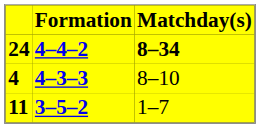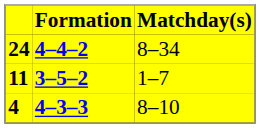(158, 49) bold -> (158, 49) normal
rows swapped: (18, 107) <-> (14, 78)
